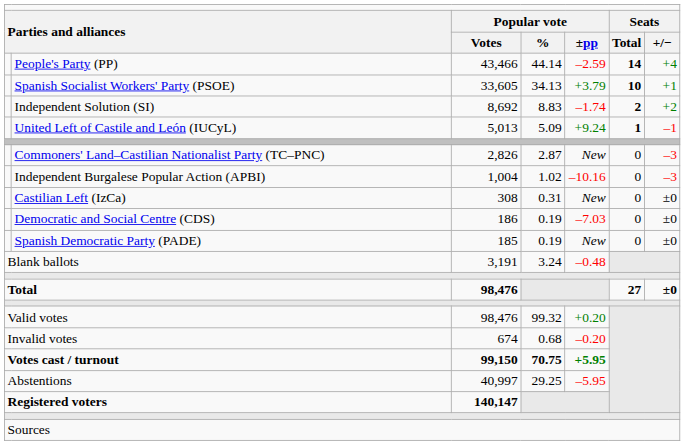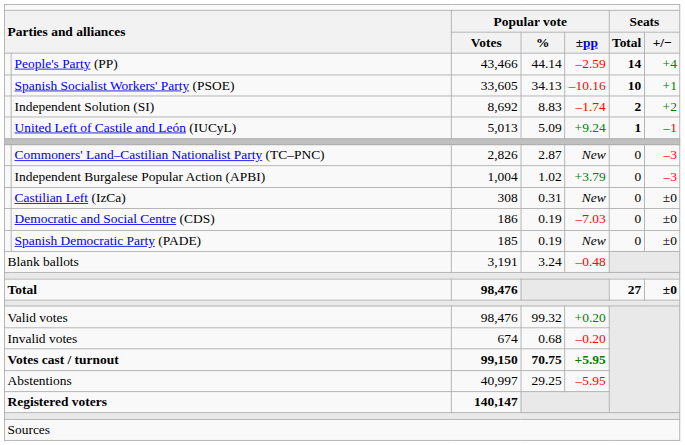(590, 85) +3.79 -> (587, 85) –10.16
(587, 176) –10.16 -> (590, 176) +3.79
